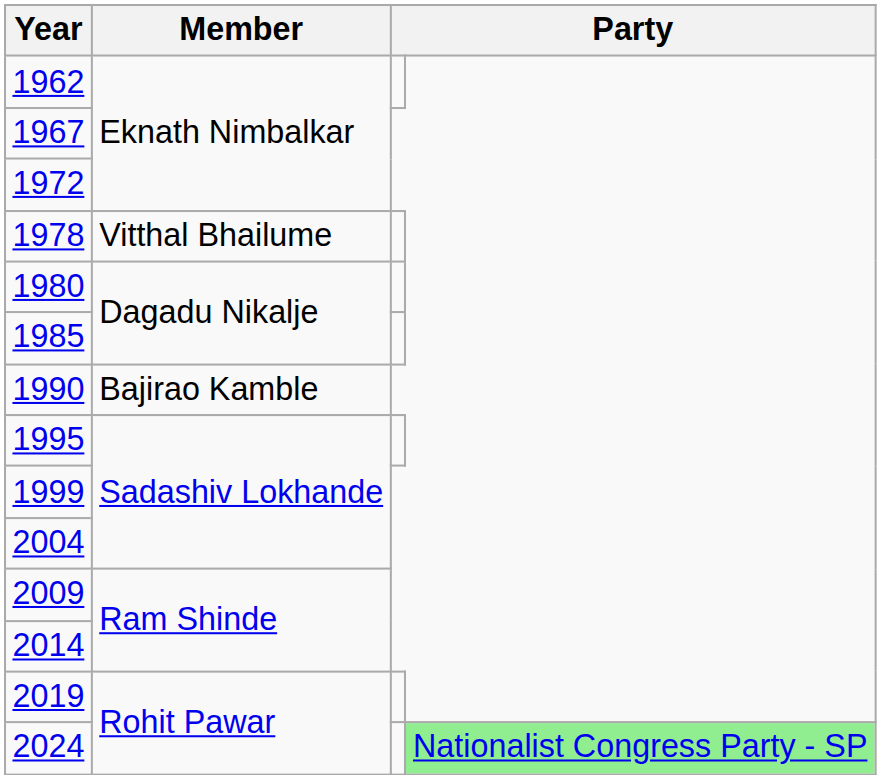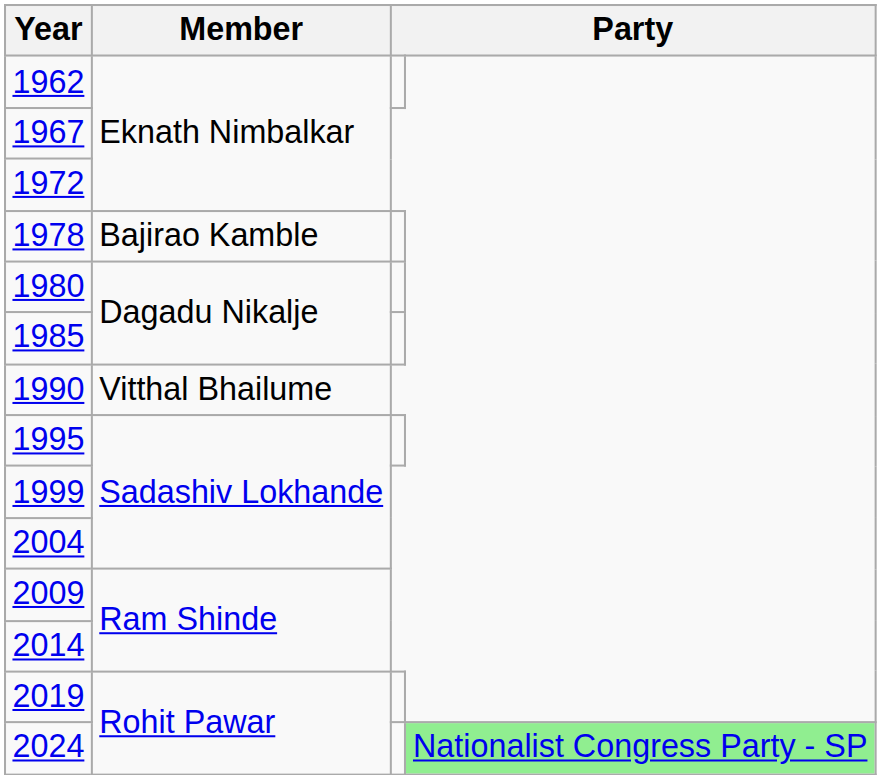(216, 235) Vitthal Bhailume -> (209, 235) Bajirao Kamble
(209, 388) Bajirao Kamble -> (216, 388) Vitthal Bhailume
